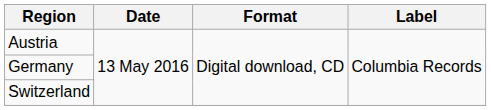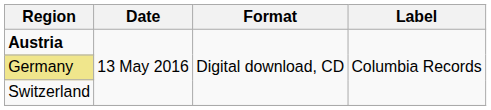(33, 42) normal -> (35, 42) bold
(41, 67) no background -> (41, 67) khaki background
